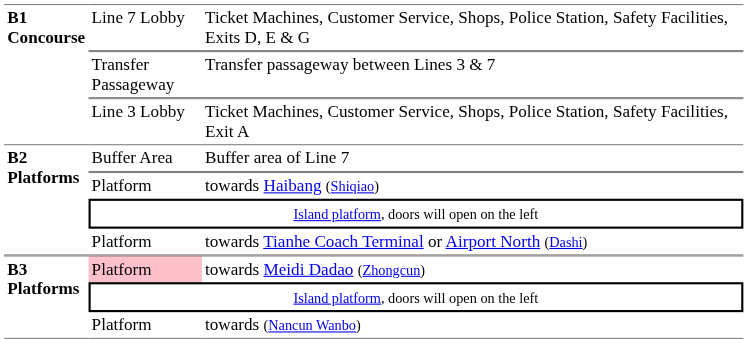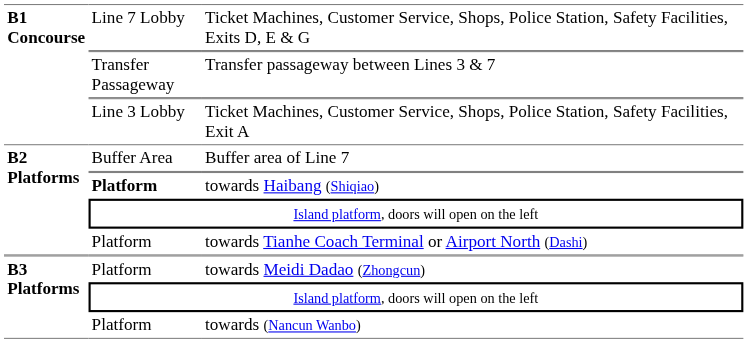(122, 185) normal -> (124, 185) bold
(122, 269) pink background -> (122, 269) no background
